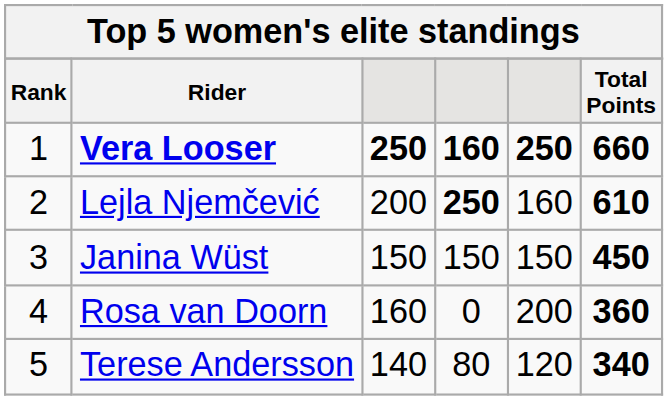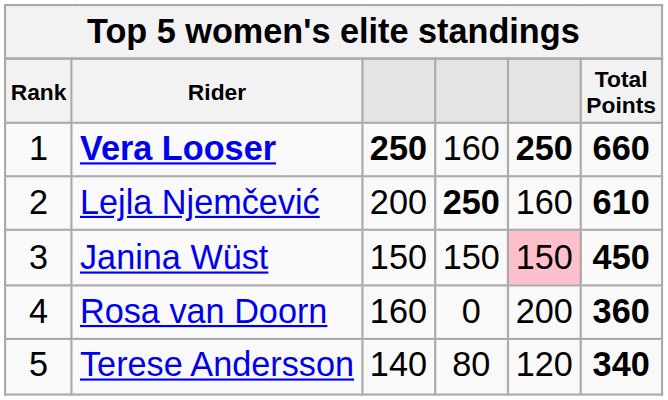(471, 148) bold -> (471, 148) normal
(544, 257) no background -> (544, 257) pink background
